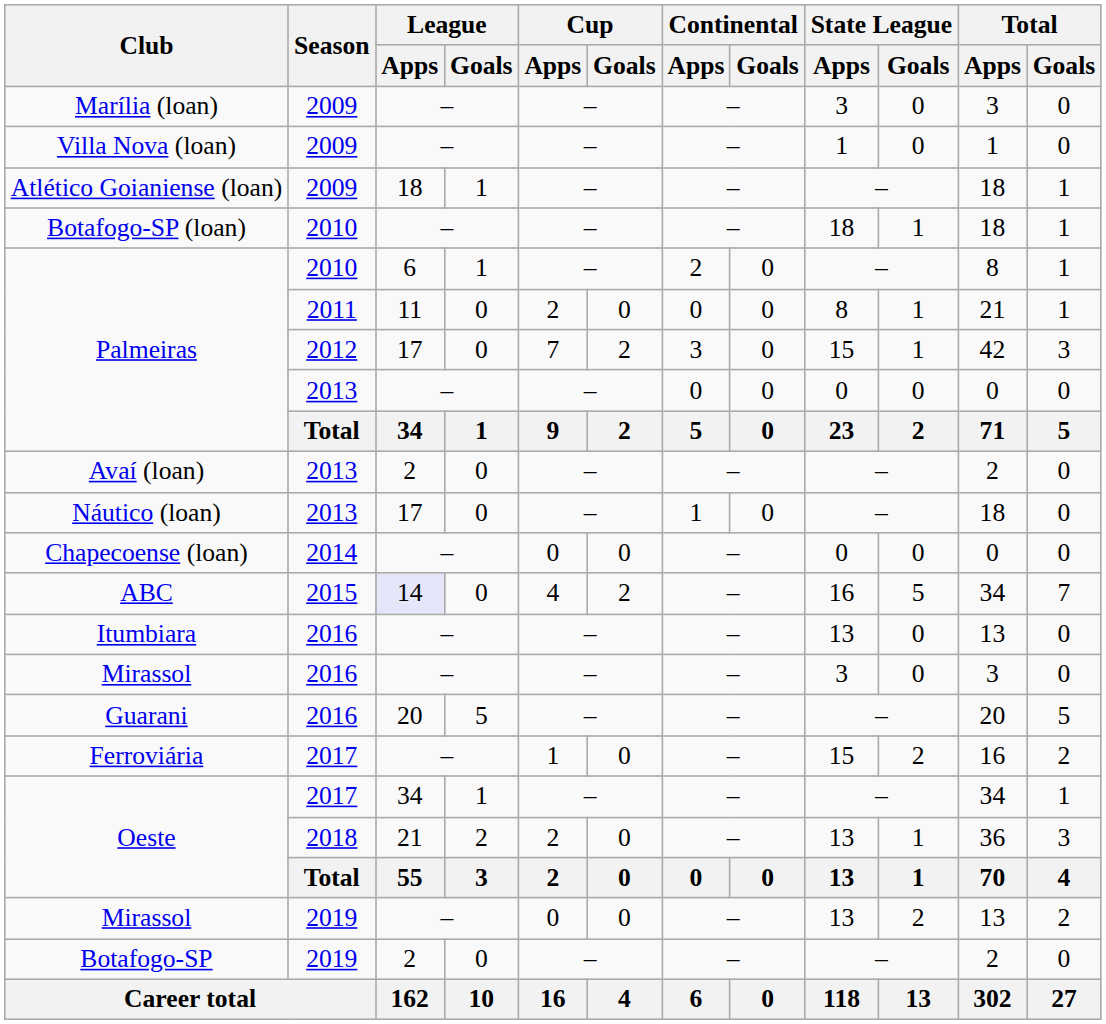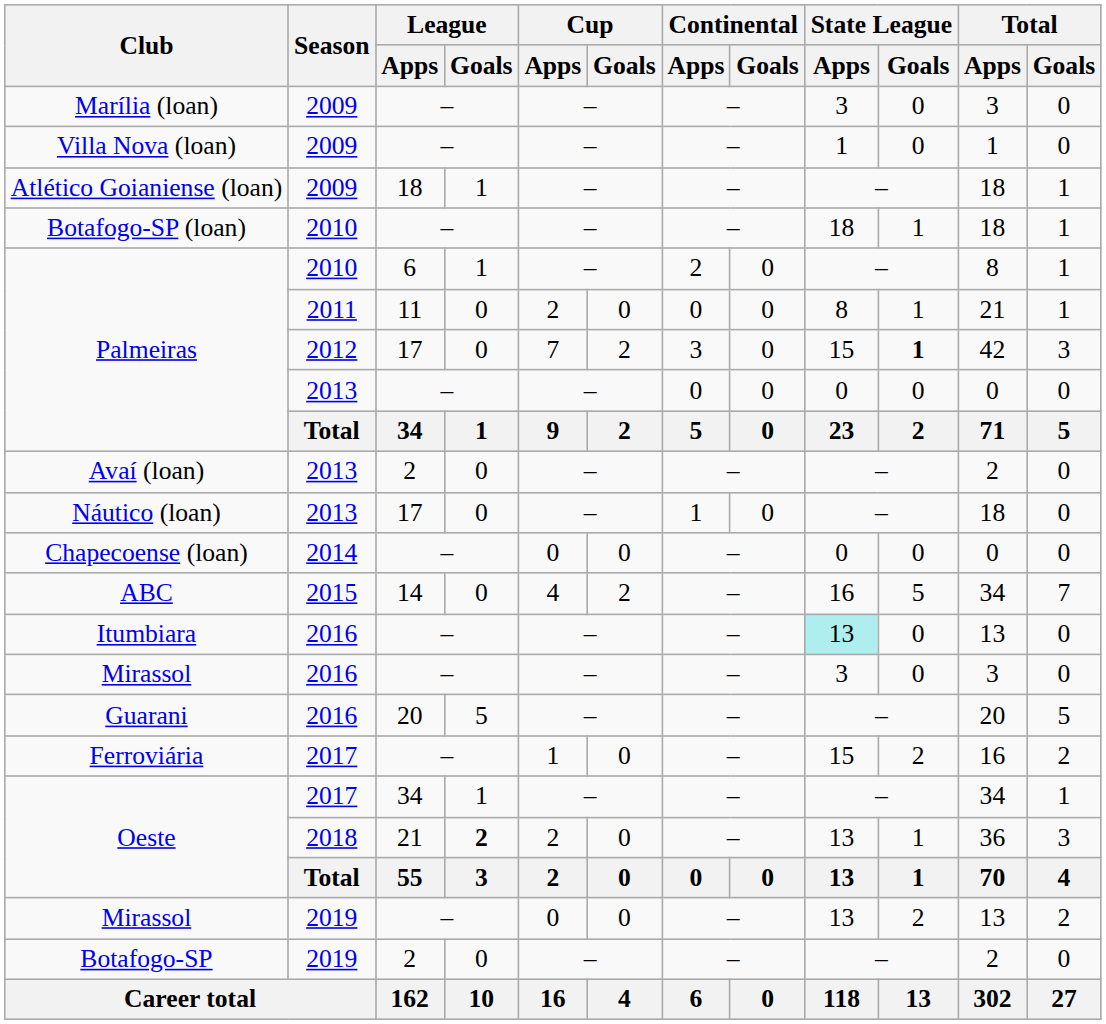(918, 349) normal -> (918, 349) bold
(410, 593) lavender background -> (410, 593) no background
(842, 633) no background -> (842, 633) paleturquoise background
(481, 836) normal -> (481, 836) bold
